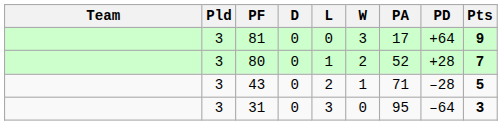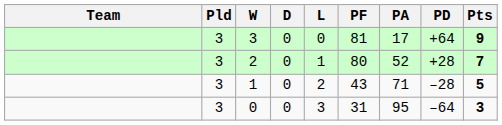columns swapped: (363, 16) <-> (257, 16)
